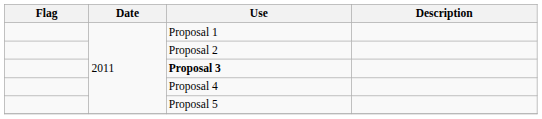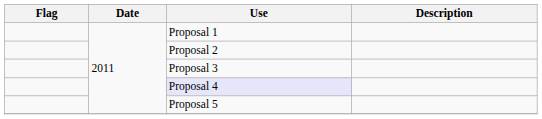(195, 68) bold -> (193, 68) normal
(193, 86) no background -> (193, 86) lavender background
